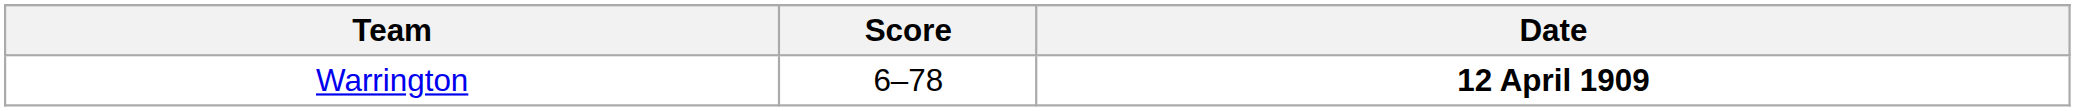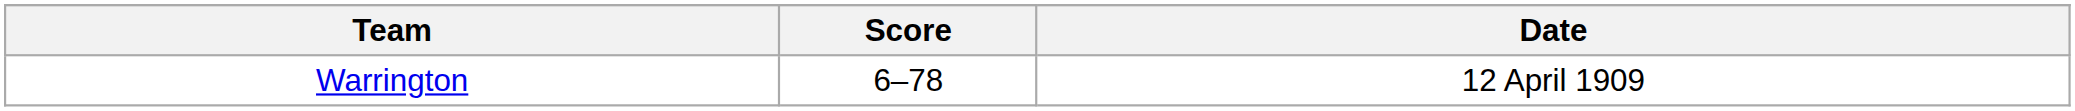(1553, 80) bold -> (1553, 80) normal
